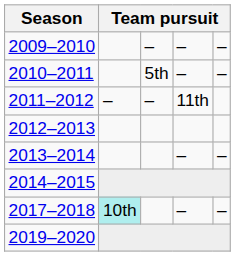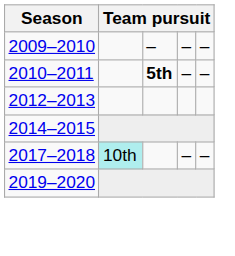(157, 73) normal -> (159, 73) bold
- row: (51, 100)
- row: (52, 155)
